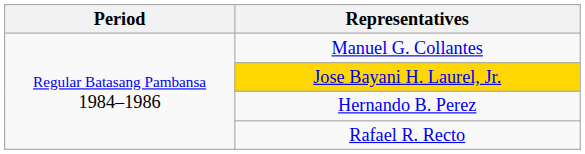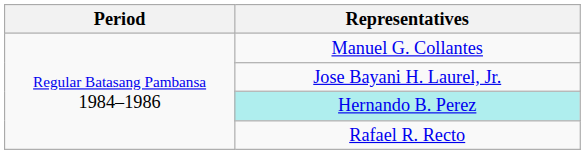(407, 76) gold background -> (407, 76) no background
(407, 105) no background -> (407, 105) paleturquoise background
